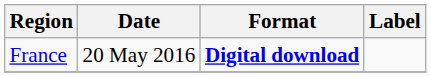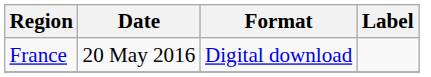(282, 54) bold -> (279, 54) normal
